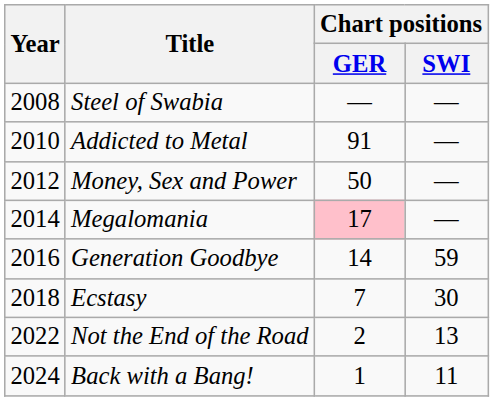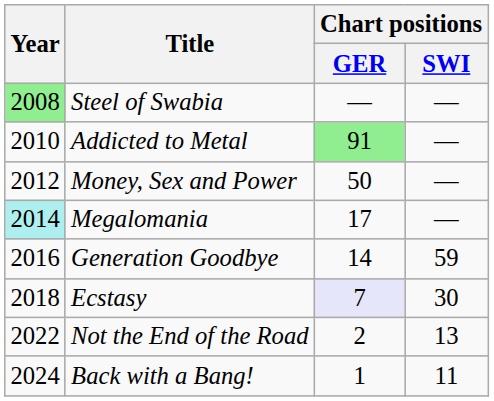(35, 102) no background -> (35, 102) lightgreen background
(360, 141) no background -> (360, 141) lightgreen background
(35, 219) no background -> (35, 219) paleturquoise background
(360, 219) pink background -> (360, 219) no background
(360, 297) no background -> (360, 297) lavender background
